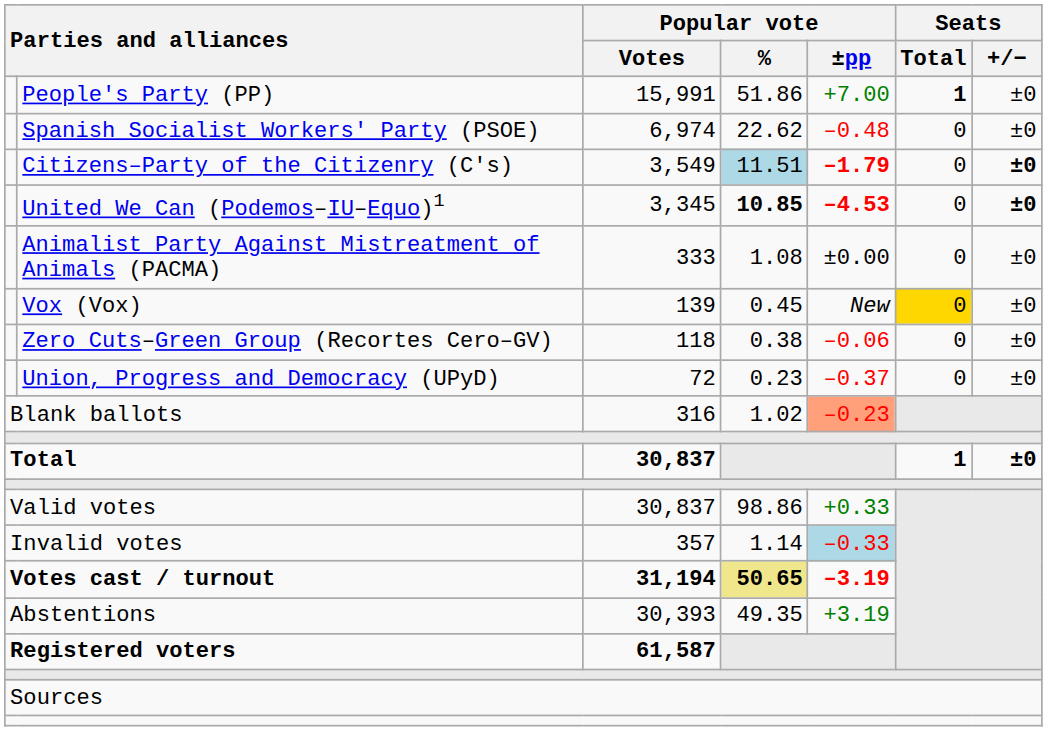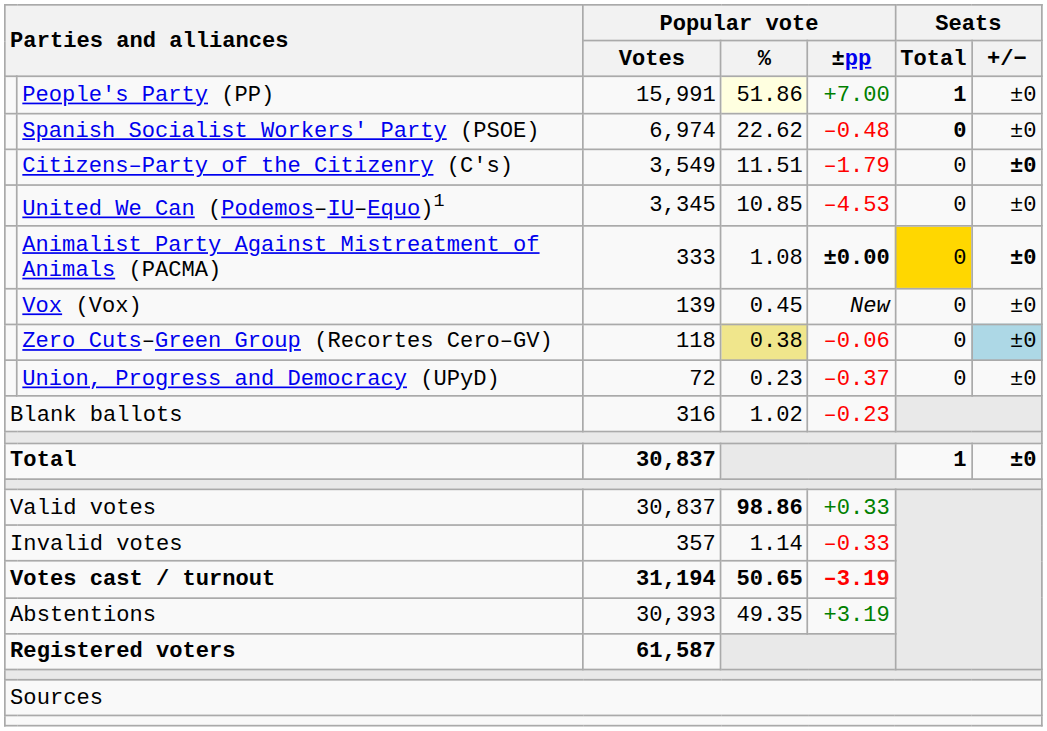(770, 95) no background -> (770, 95) lightyellow background
(960, 131) normal -> (960, 131) bold
(770, 167) lightblue background -> (770, 167) no background
(857, 167) bold -> (857, 167) normal
(770, 206) bold -> (770, 206) normal
(857, 206) bold -> (857, 206) normal
(1023, 206) bold -> (1023, 206) normal
(857, 257) normal -> (857, 257) bold
(960, 257) no background -> (960, 257) gold background
(1023, 257) normal -> (1023, 257) bold
(960, 306) gold background -> (960, 306) no background
(776, 342) no background -> (776, 342) khaki background
(1023, 342) no background -> (1023, 342) lightblue background
(857, 414) lightsalmon background -> (857, 414) no background
(770, 507) normal -> (770, 507) bold
(857, 543) lightblue background -> (857, 543) no background
(770, 579) khaki background -> (770, 579) no background
